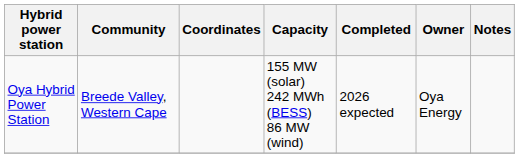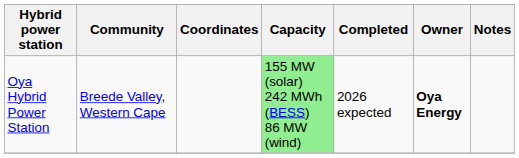(296, 104) no background -> (293, 104) lightgreen background
(440, 104) normal -> (439, 104) bold
